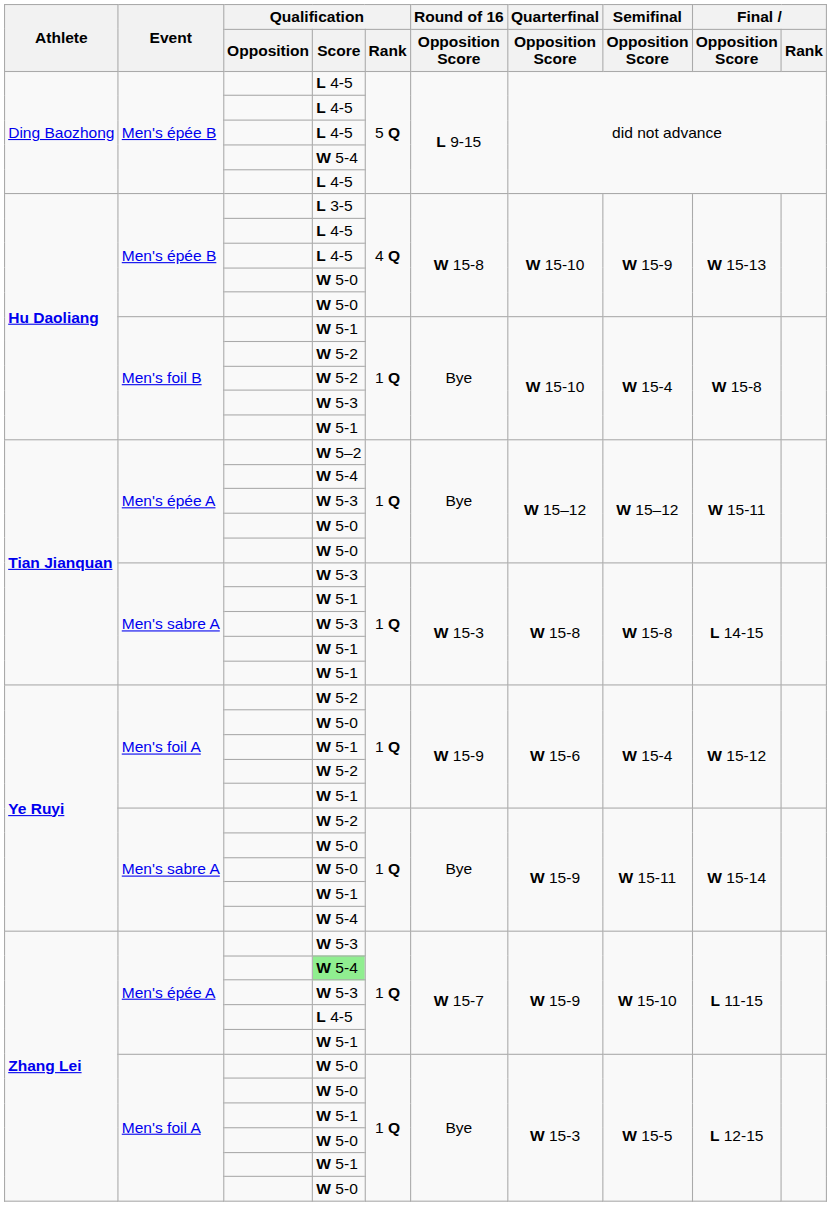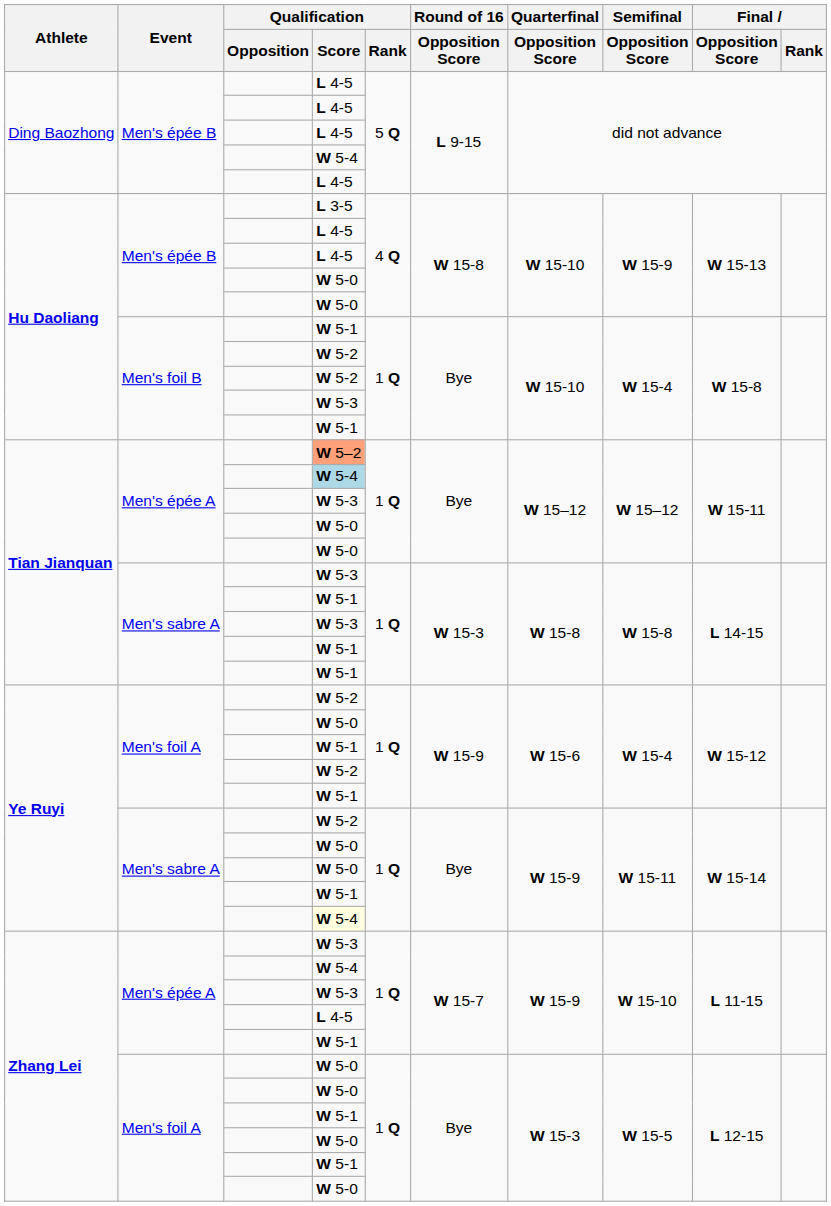(339, 452) no background -> (339, 452) lightsalmon background
(337, 477) no background -> (337, 477) lightblue background
(337, 919) no background -> (337, 919) lightyellow background
(337, 968) lightgreen background -> (337, 968) no background
